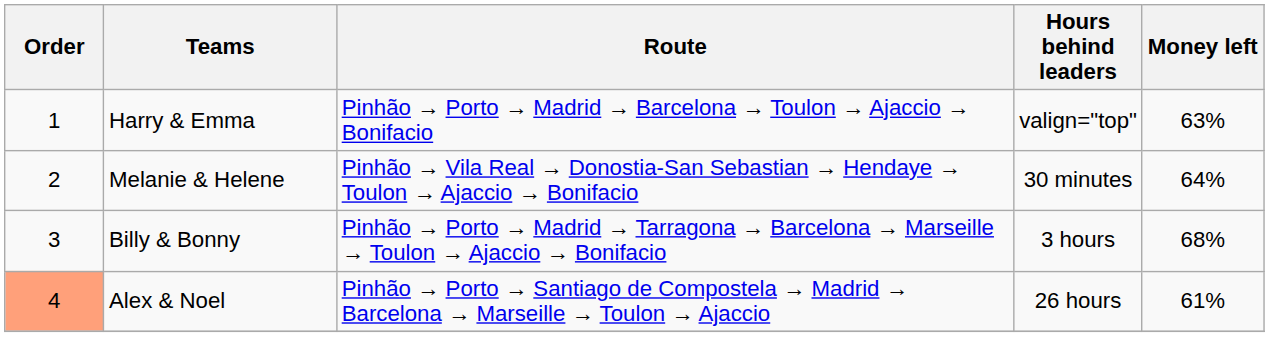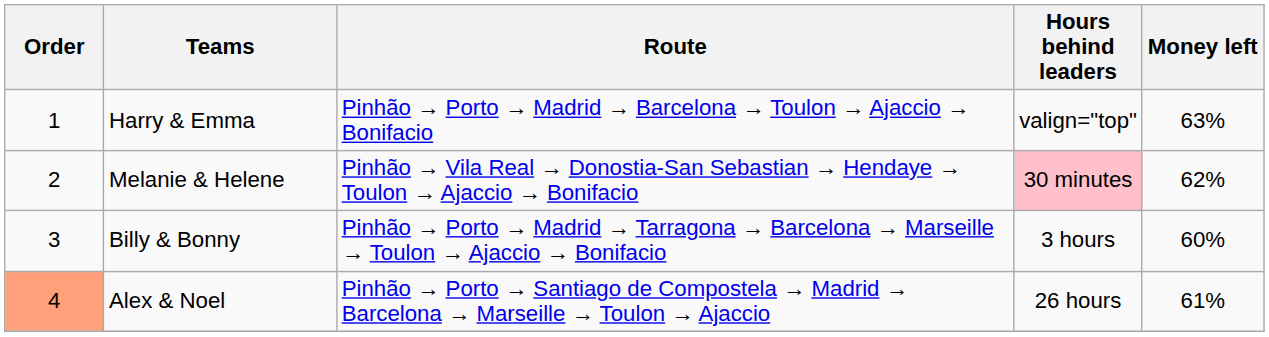(1078, 180) no background -> (1078, 180) pink background
(1203, 180) 64% -> (1203, 180) 62%
(1203, 240) 68% -> (1203, 240) 60%
